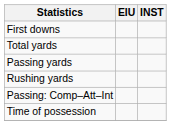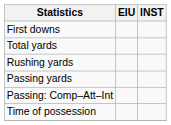rows swapped: (40, 79) <-> (39, 62)
